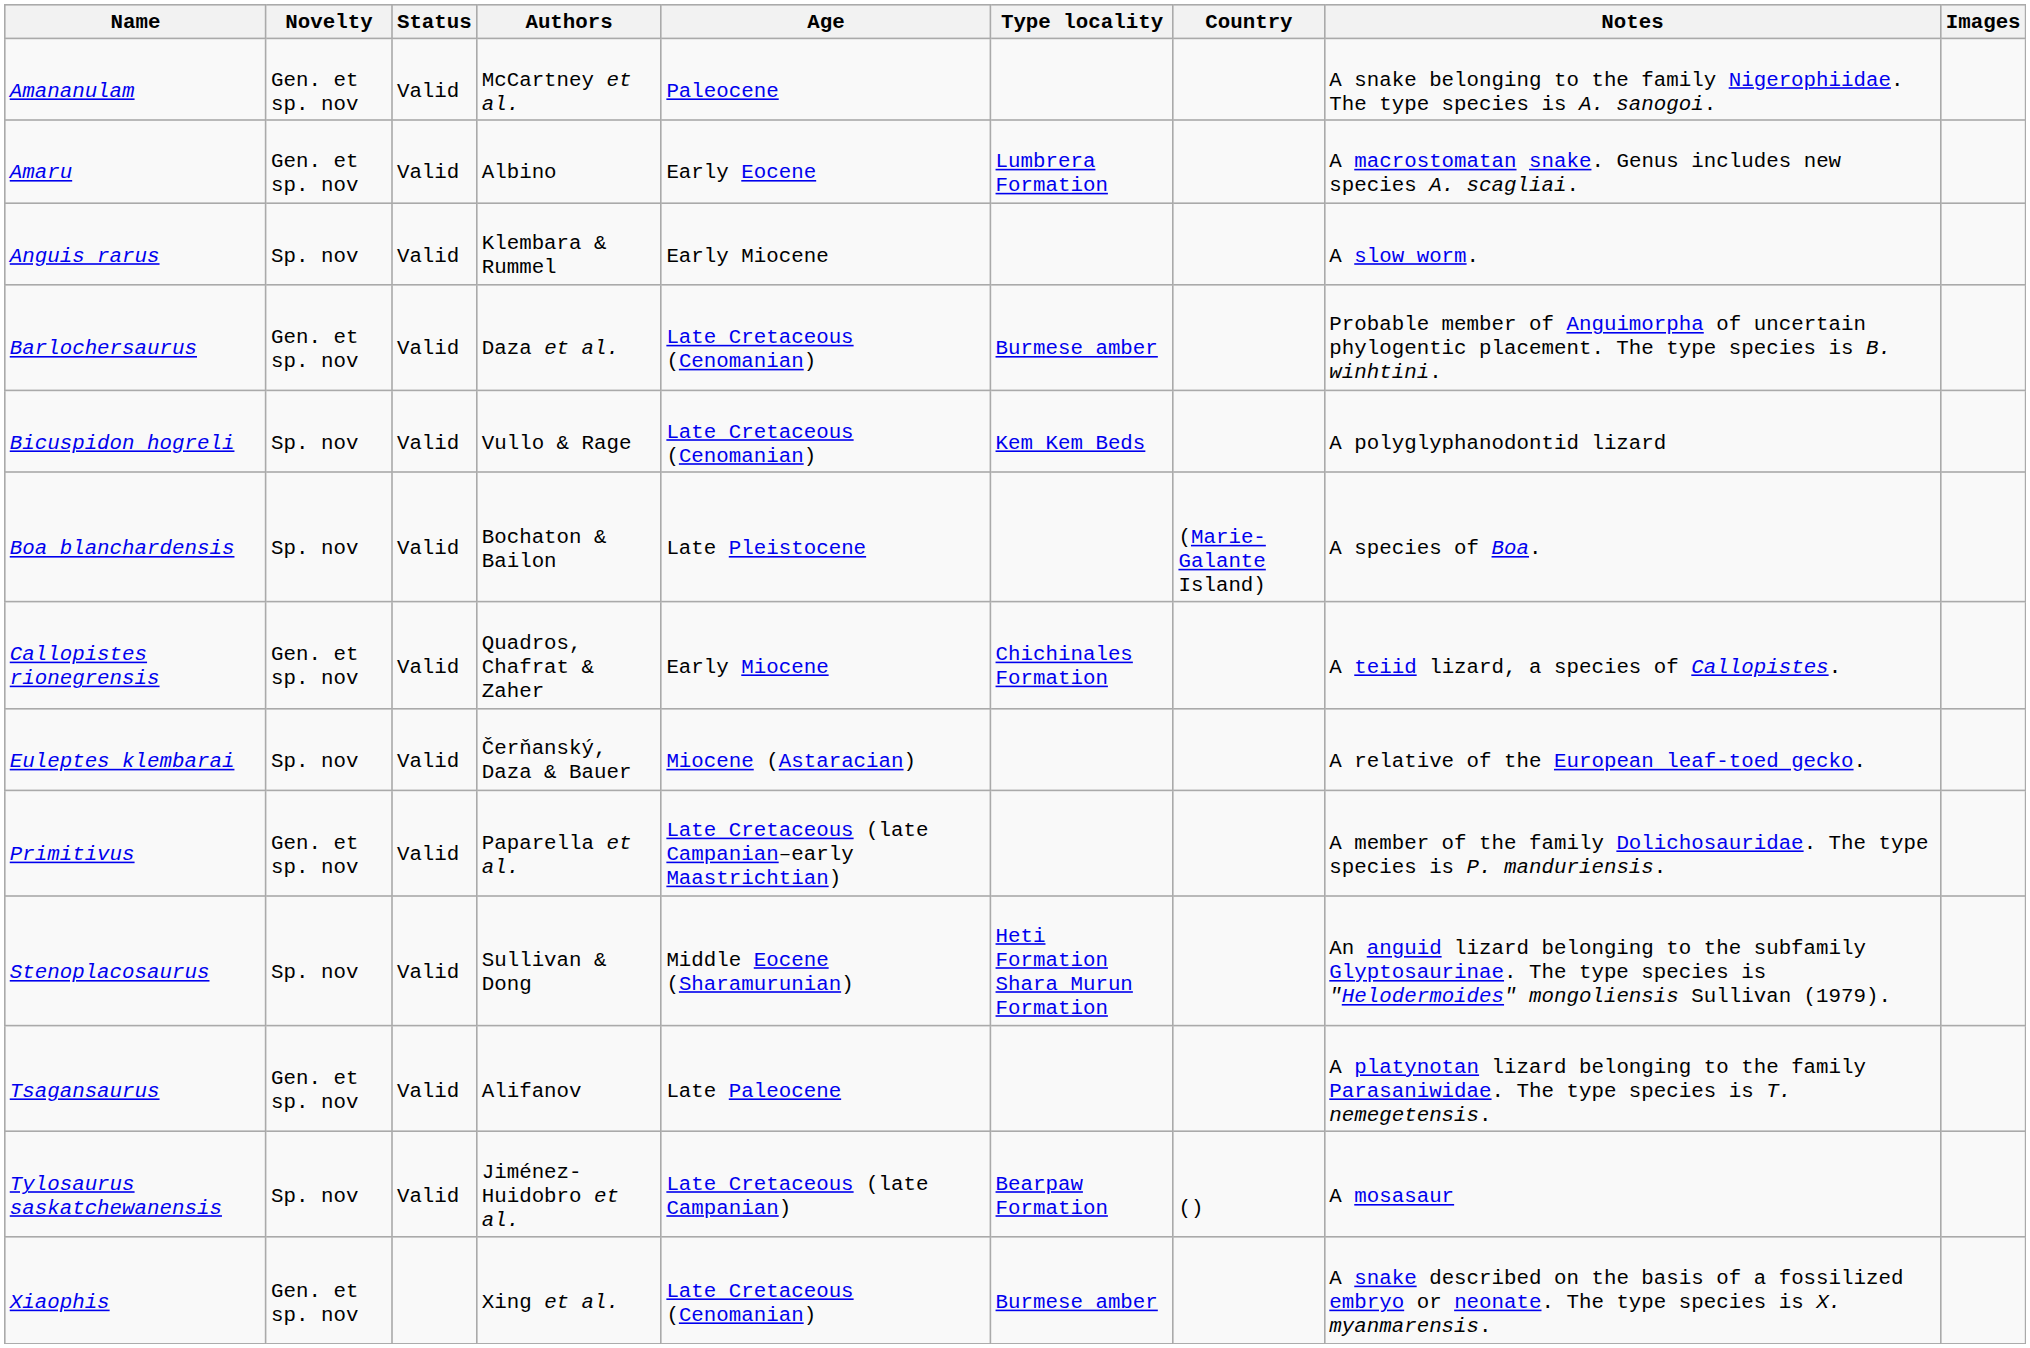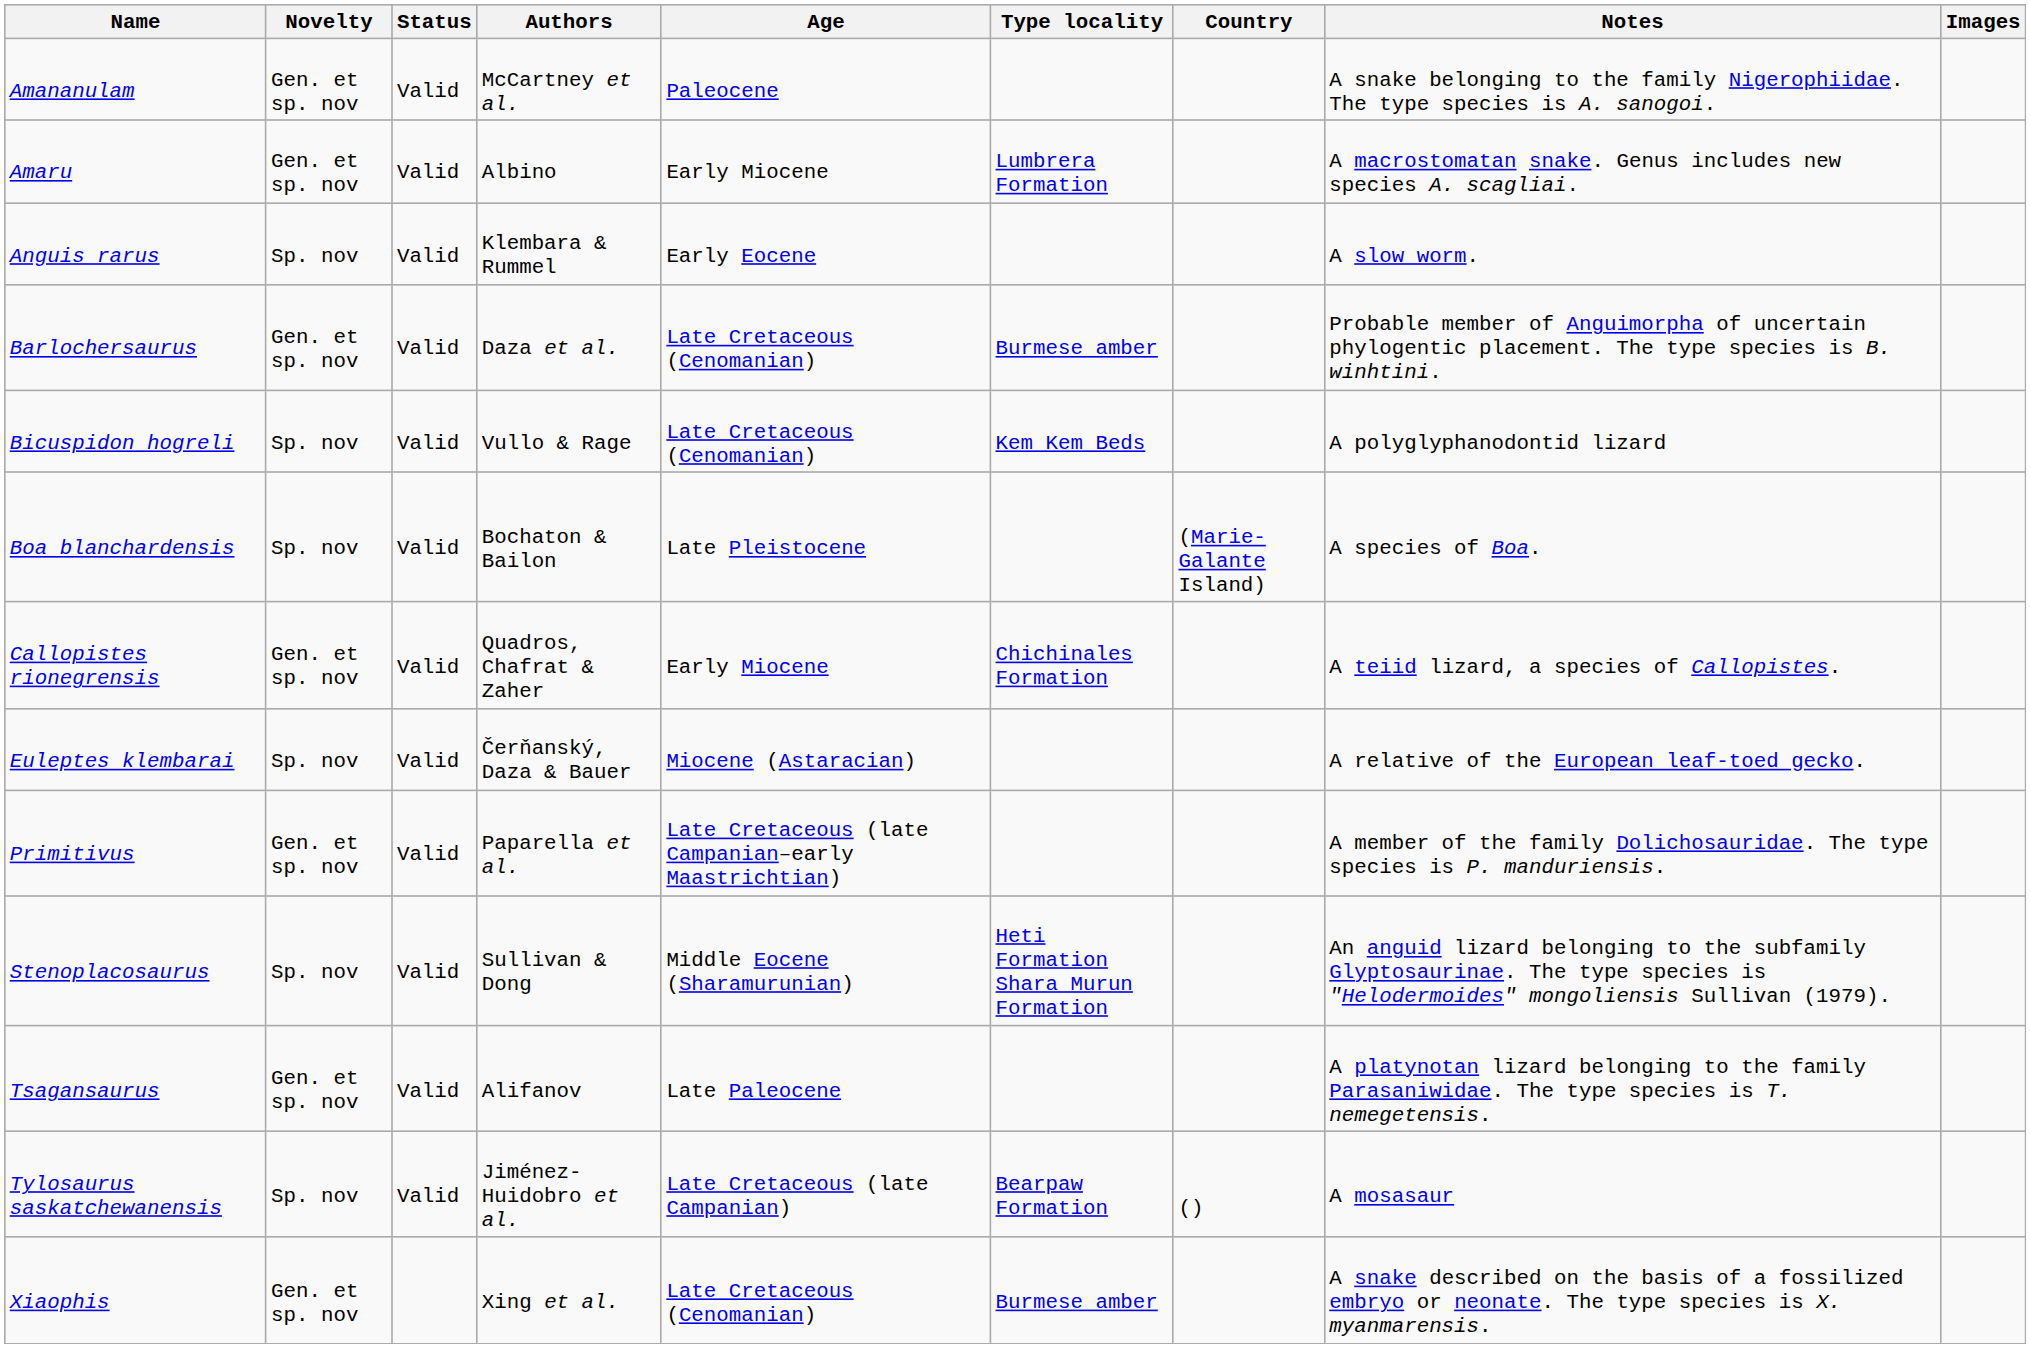(741, 174) Early Eocene -> (748, 174) Early Miocene
(748, 255) Early Miocene -> (741, 255) Early Eocene
